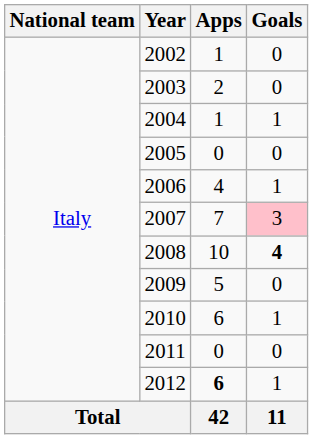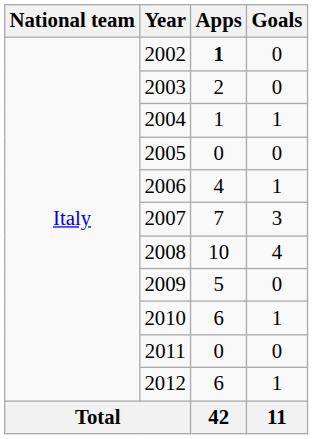(219, 53) normal -> (219, 53) bold
(277, 218) pink background -> (277, 218) no background
(277, 251) bold -> (277, 251) normal
(219, 383) bold -> (219, 383) normal
